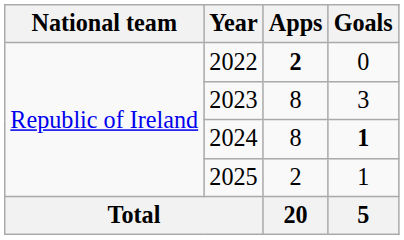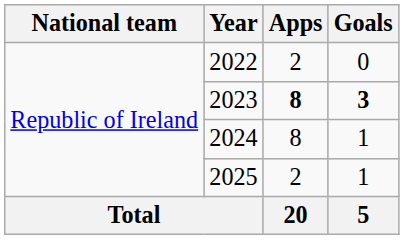(296, 61) bold -> (296, 61) normal
(296, 100) normal -> (296, 100) bold
(363, 100) normal -> (363, 100) bold
(363, 138) bold -> (363, 138) normal
